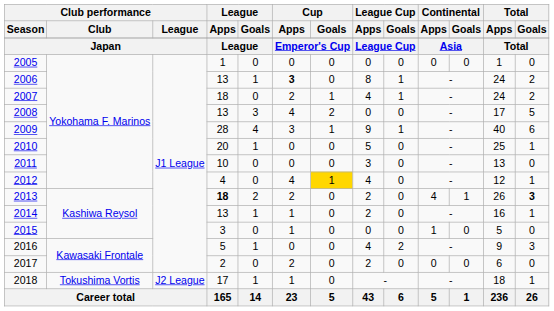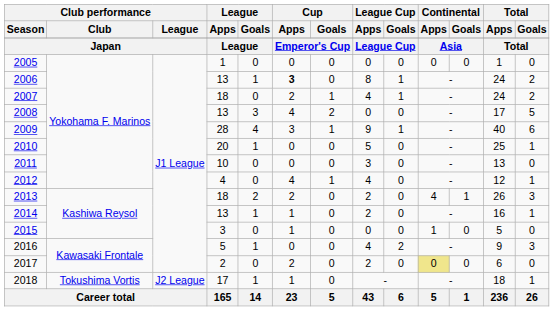(332, 180) gold background -> (332, 180) no background
(223, 197) bold -> (223, 197) normal
(532, 197) bold -> (532, 197) normal
(434, 264) no background -> (434, 264) khaki background
